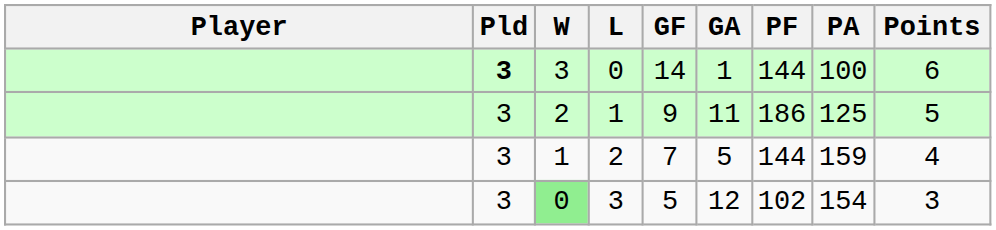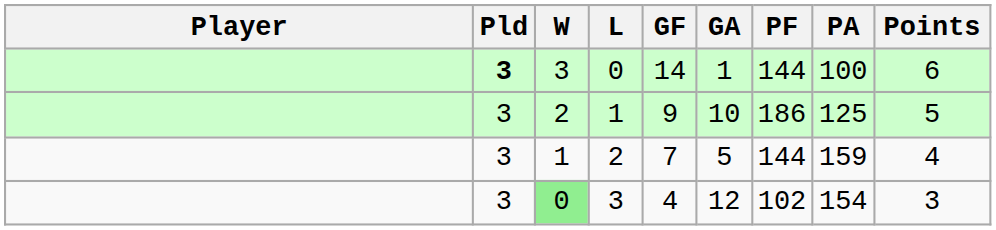(724, 115) 11 -> (724, 115) 10
(670, 202) 5 -> (670, 202) 4
